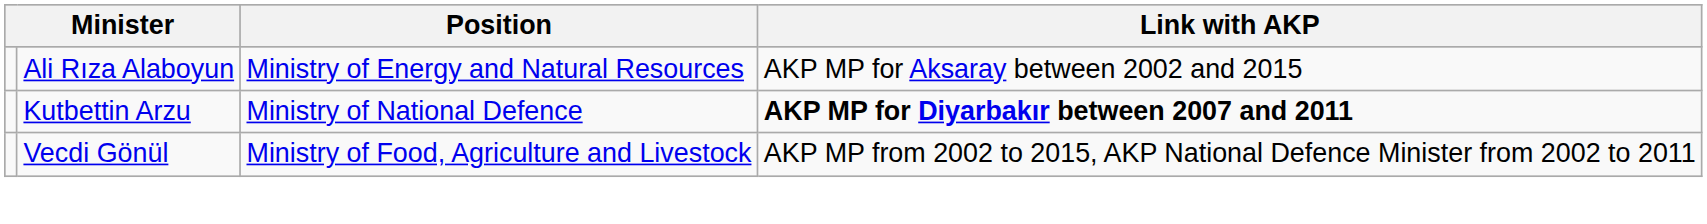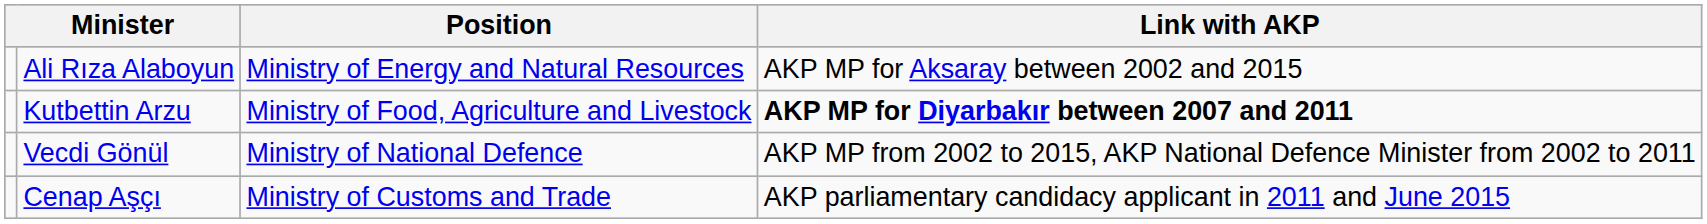(415, 111) Ministry of National Defence -> (499, 111) Ministry of Food, Agriculture and Livestock
(499, 153) Ministry of Food, Agriculture and Livestock -> (415, 153) Ministry of National Defence
+ row: (92, 196)
